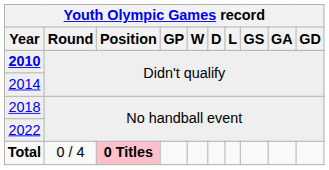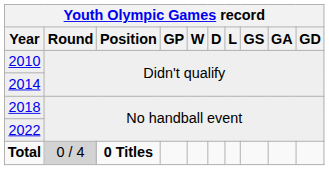(24, 61) bold -> (24, 61) normal
(71, 152) no background -> (71, 152) lightgrey background
(128, 152) pink background -> (128, 152) no background
